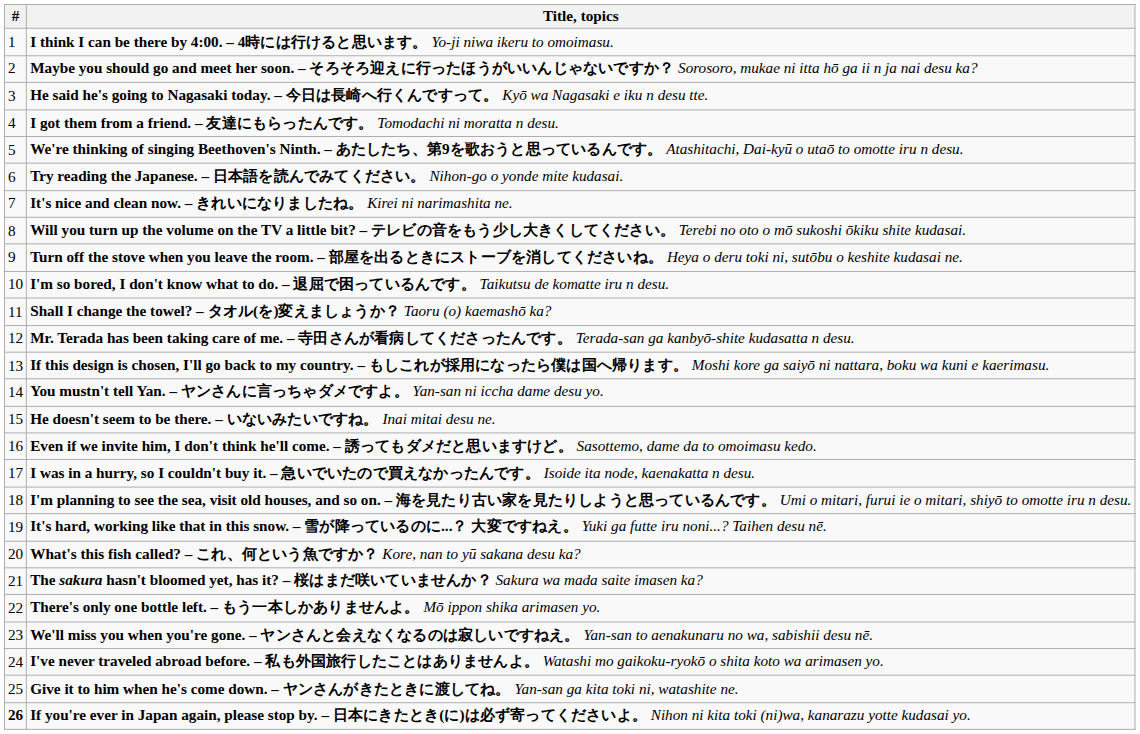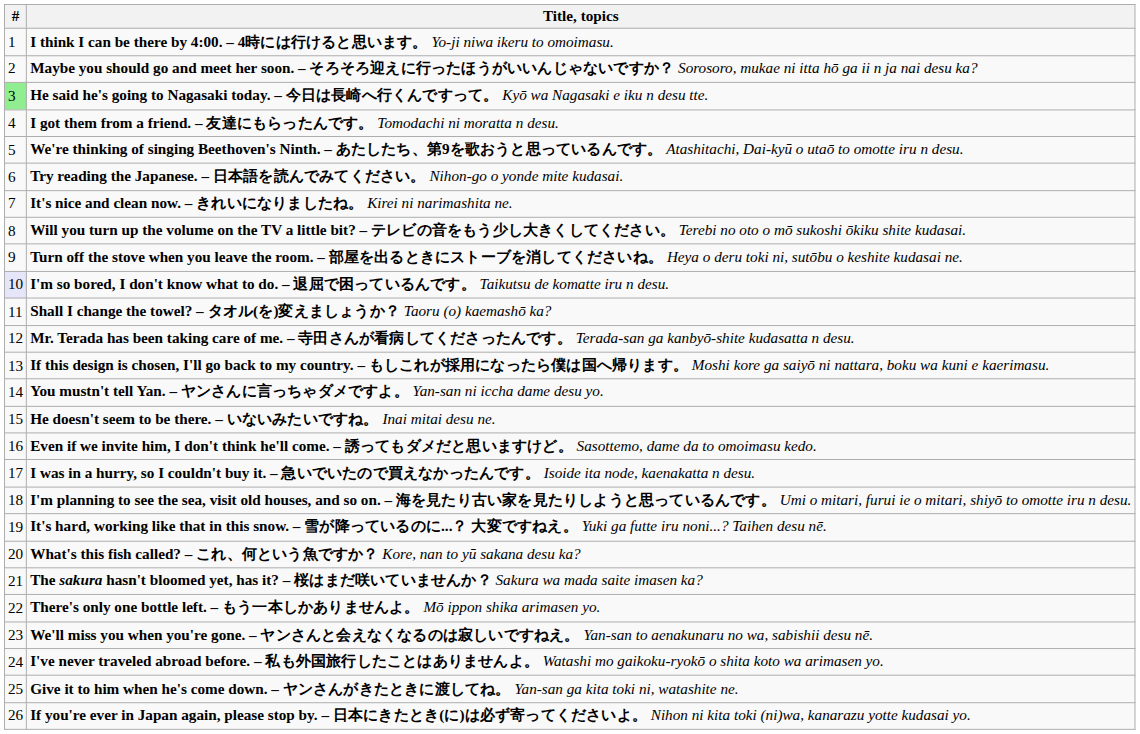(12, 95) no background -> (12, 95) lightgreen background
(16, 284) no background -> (16, 284) lavender background
(16, 715) bold -> (16, 715) normal
